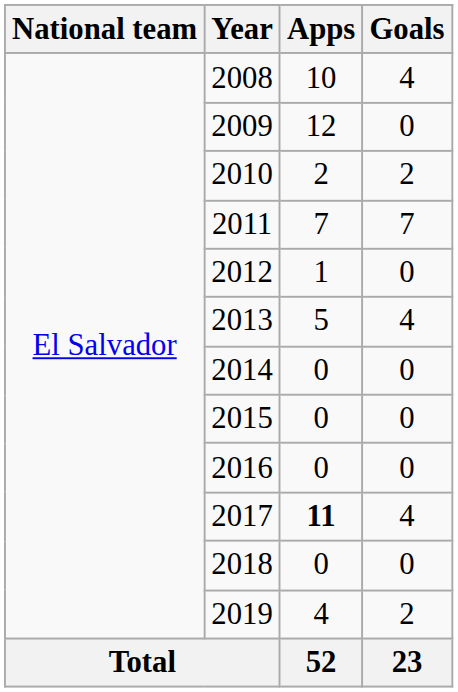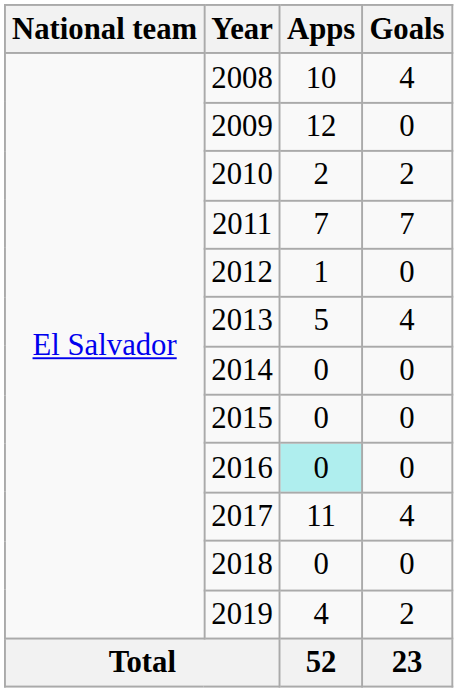(321, 467) no background -> (321, 467) paleturquoise background
(321, 516) bold -> (321, 516) normal
